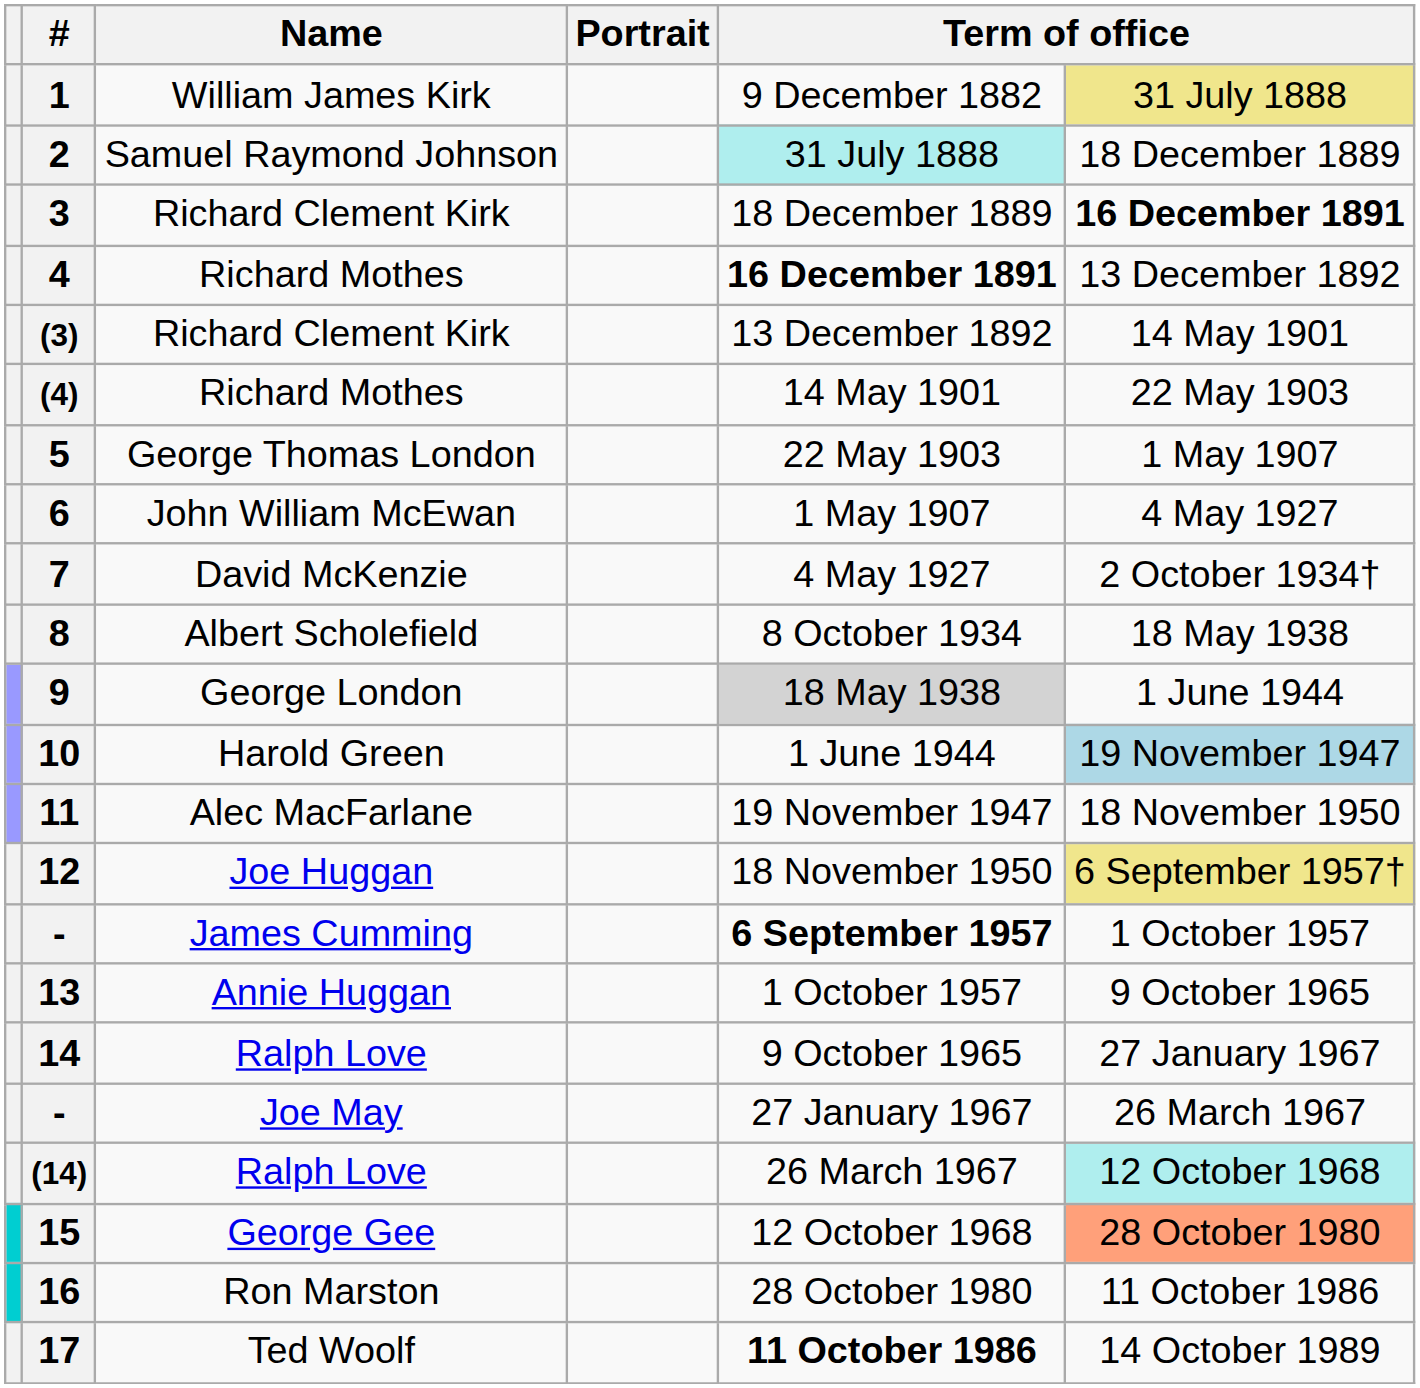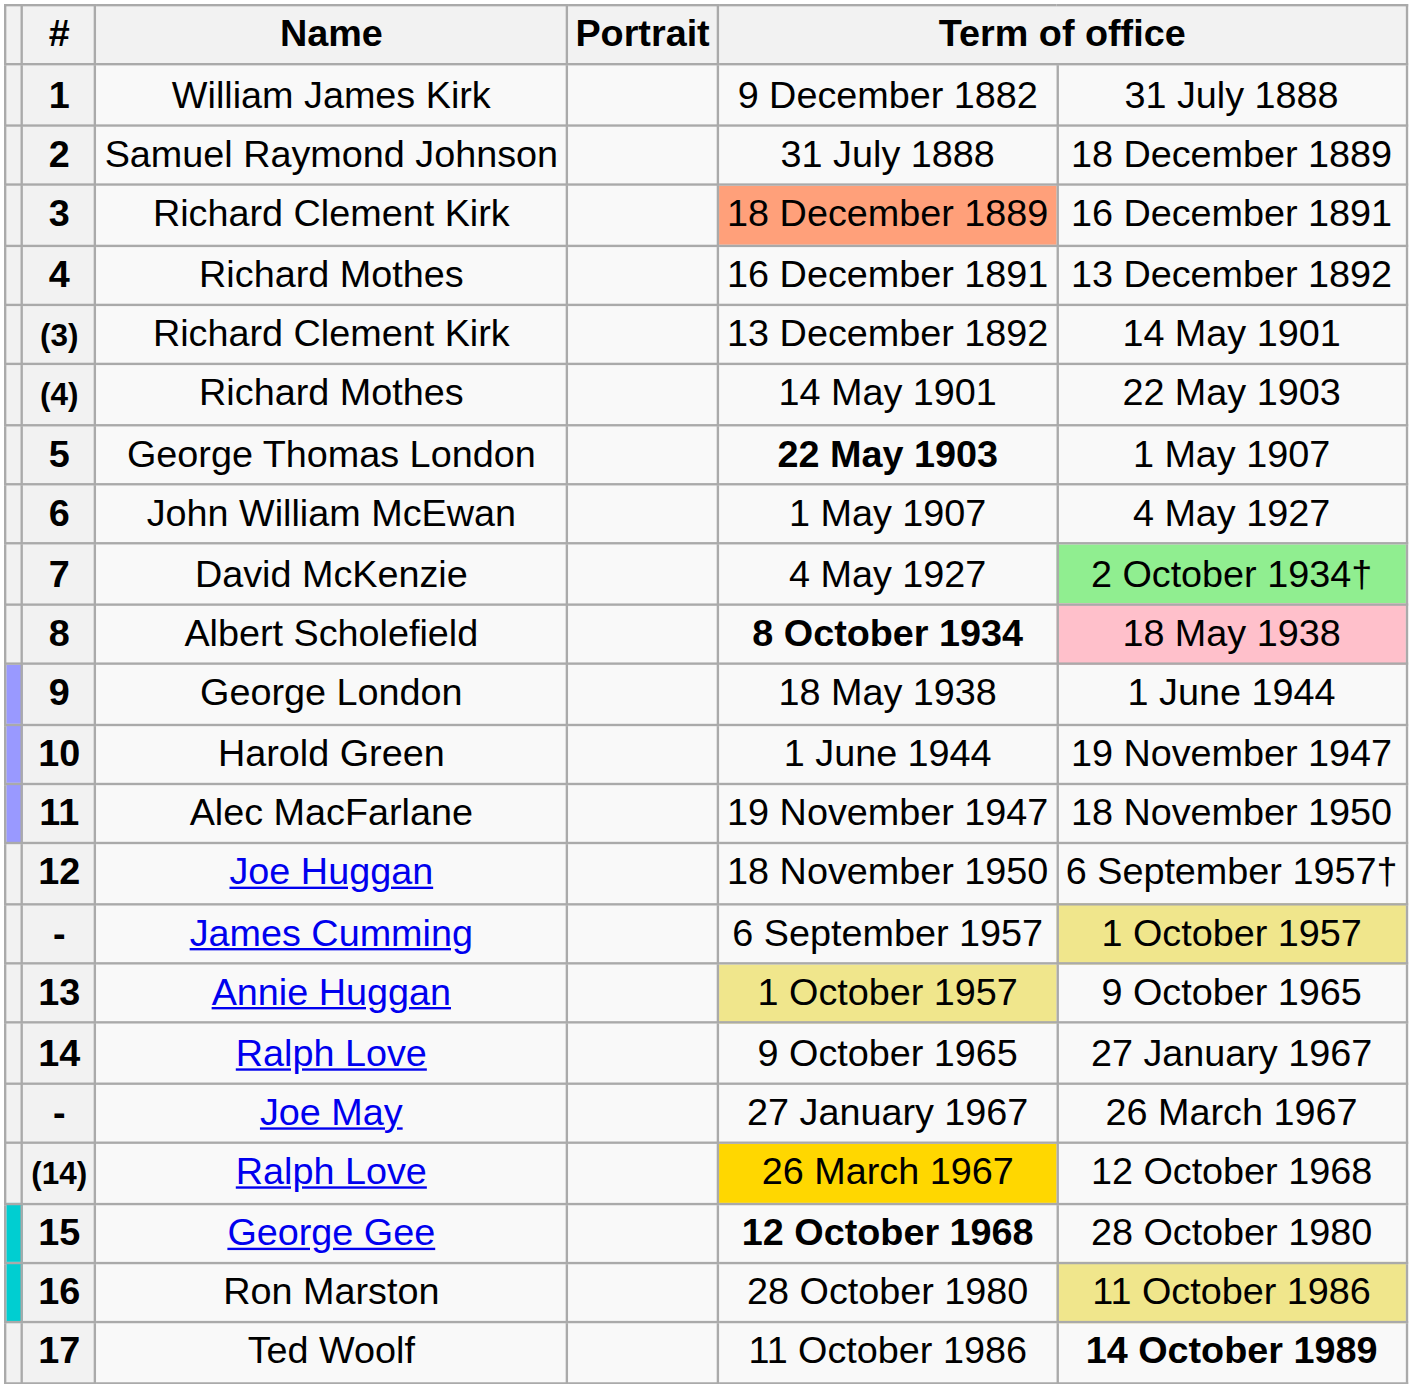(1240, 94) khaki background -> (1232, 94) no background
(892, 154) paleturquoise background -> (888, 154) no background
(892, 214) no background -> (888, 214) lightsalmon background
(1240, 214) bold -> (1232, 214) normal
(892, 273) bold -> (888, 273) normal
(892, 453) normal -> (888, 453) bold
(1240, 573) no background -> (1232, 573) lightgreen background
(892, 633) normal -> (888, 633) bold
(1240, 633) no background -> (1232, 633) pink background
(892, 693) lightgrey background -> (888, 693) no background
(1240, 753) lightblue background -> (1232, 753) no background
(1240, 872) khaki background -> (1232, 872) no background
(892, 932) bold -> (888, 932) normal
(1240, 932) no background -> (1232, 932) khaki background
(892, 992) no background -> (888, 992) khaki background
(892, 1172) no background -> (888, 1172) gold background
(1240, 1172) paleturquoise background -> (1232, 1172) no background
(892, 1232) normal -> (888, 1232) bold
(1240, 1232) lightsalmon background -> (1232, 1232) no background
(1240, 1292) no background -> (1232, 1292) khaki background
(892, 1351) bold -> (888, 1351) normal
(1240, 1351) normal -> (1232, 1351) bold
